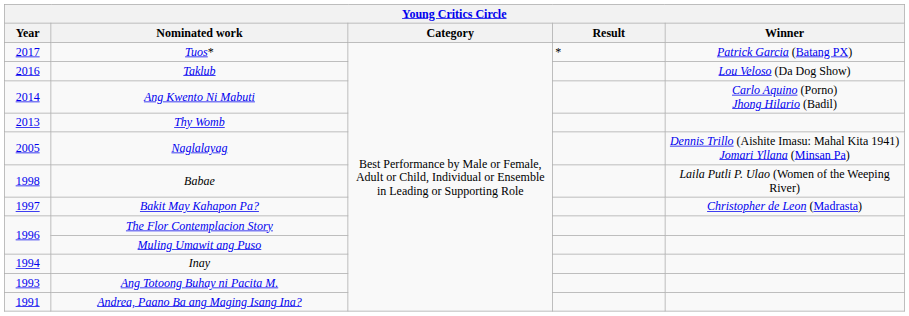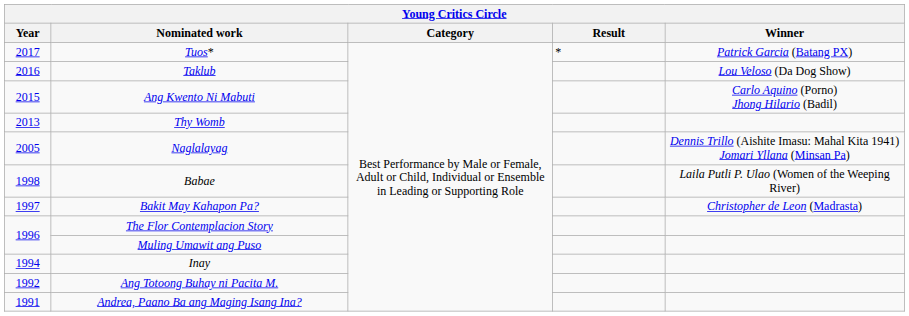(28, 96) 2014 -> (28, 96) 2015
(28, 282) 1993 -> (28, 282) 1992
